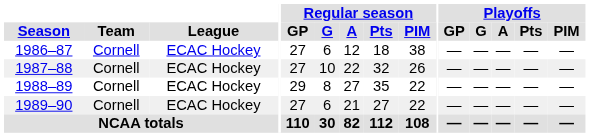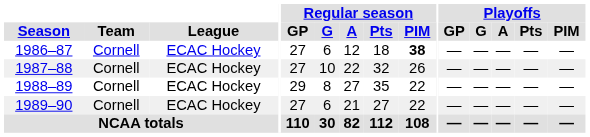(417, 50) normal -> (417, 50) bold
